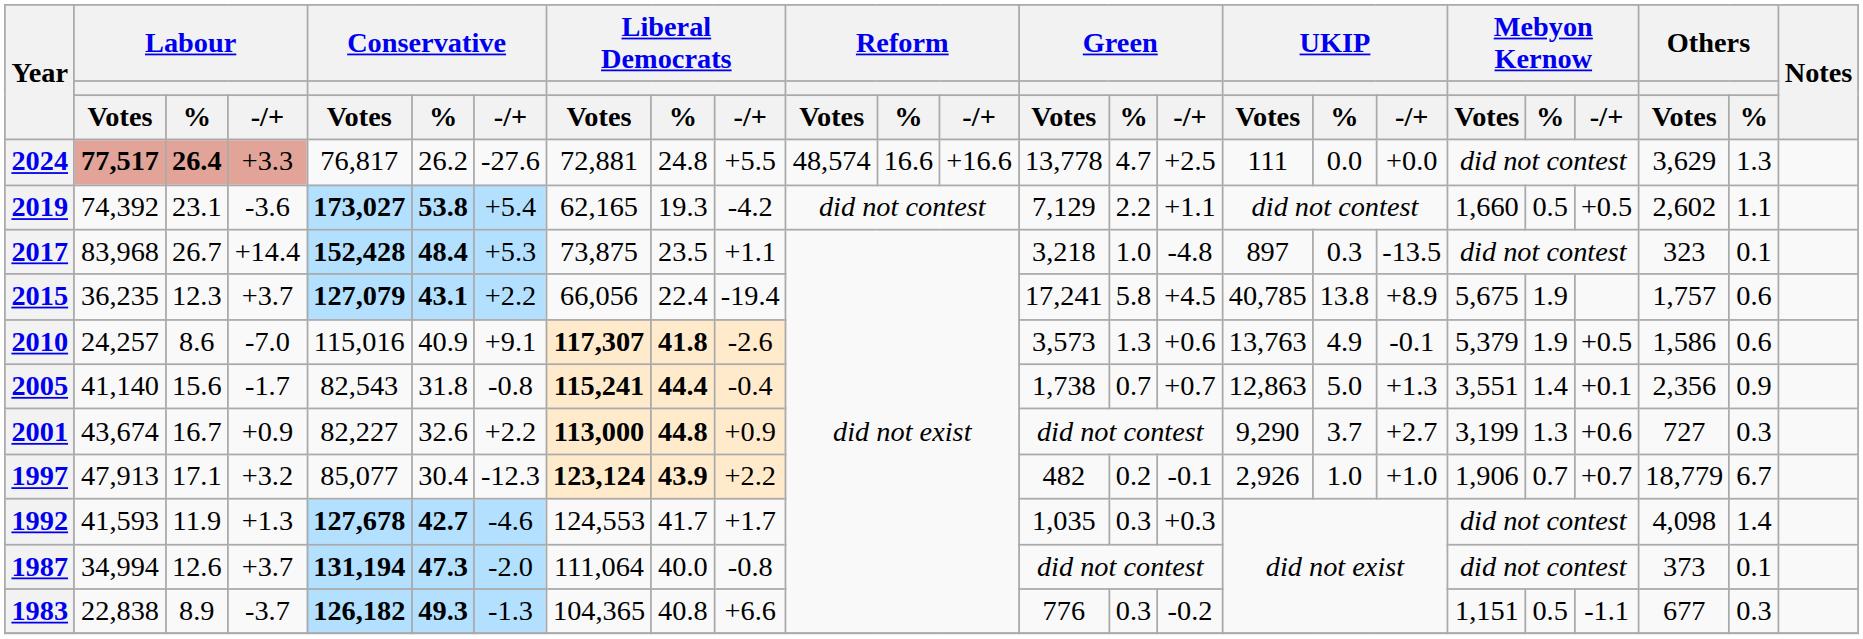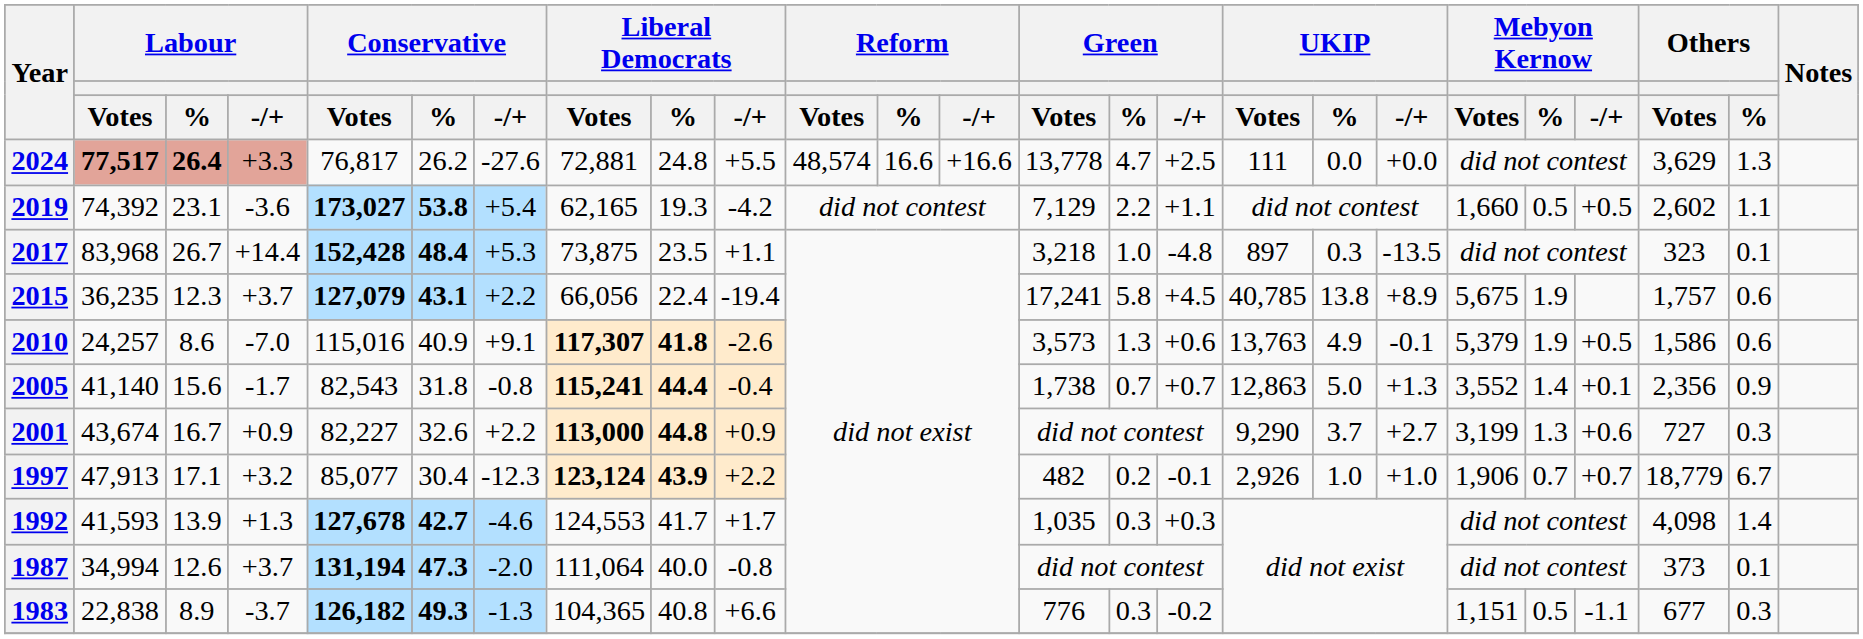(1487, 386) 3,551 -> (1487, 386) 3,552
(197, 521) 11.9 -> (197, 521) 13.9
